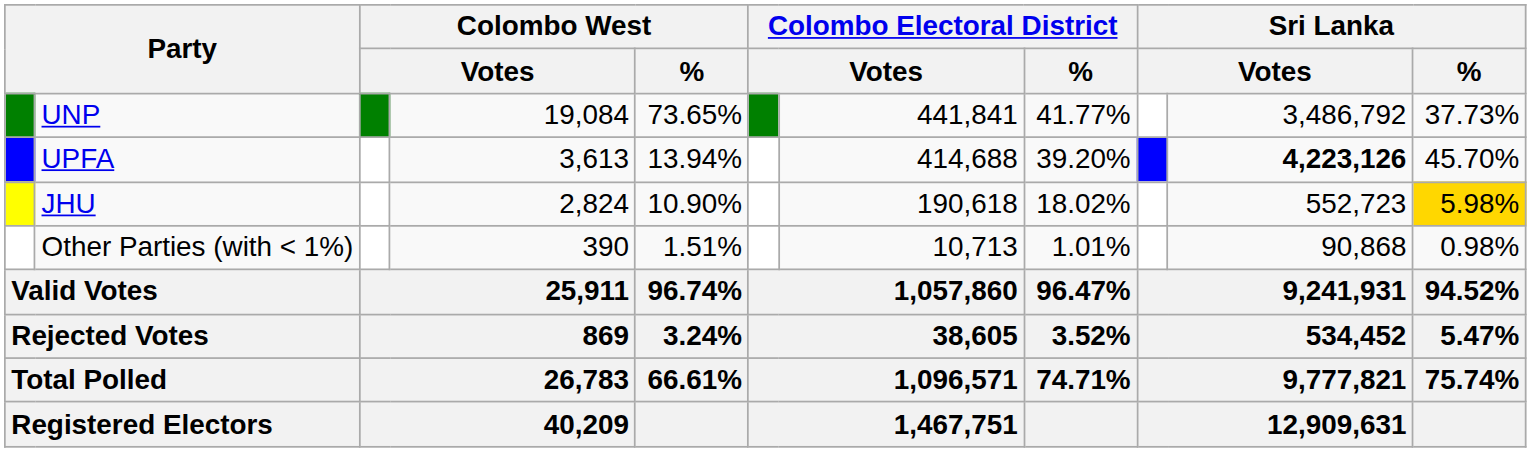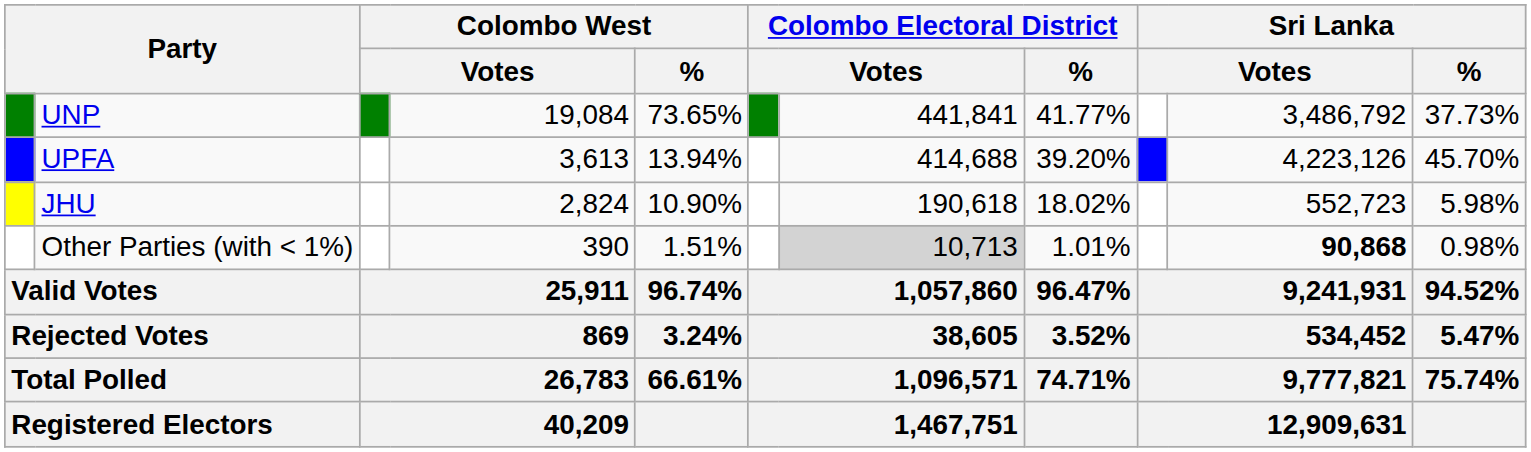(1344, 159) bold -> (1344, 159) normal
(1480, 203) gold background -> (1480, 203) no background
(975, 247) no background -> (975, 247) lightgrey background
(1364, 247) normal -> (1364, 247) bold
